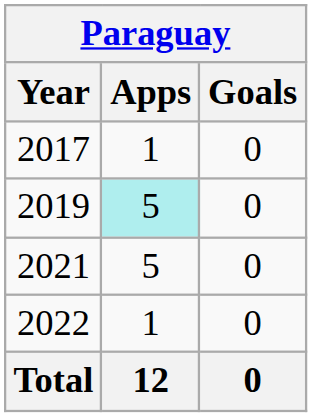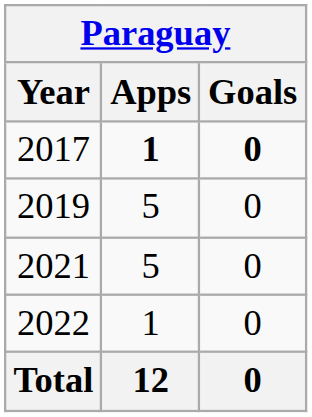(151, 149) normal -> (151, 149) bold
(253, 149) normal -> (253, 149) bold
(151, 206) paleturquoise background -> (151, 206) no background
